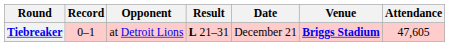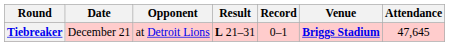columns swapped: (265, 13) <-> (86, 13)
(414, 32) 47,605 -> (414, 32) 47,645
